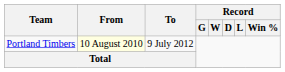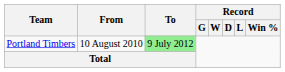(111, 43) lightyellow background -> (111, 43) no background
(170, 43) no background -> (170, 43) lightgreen background
